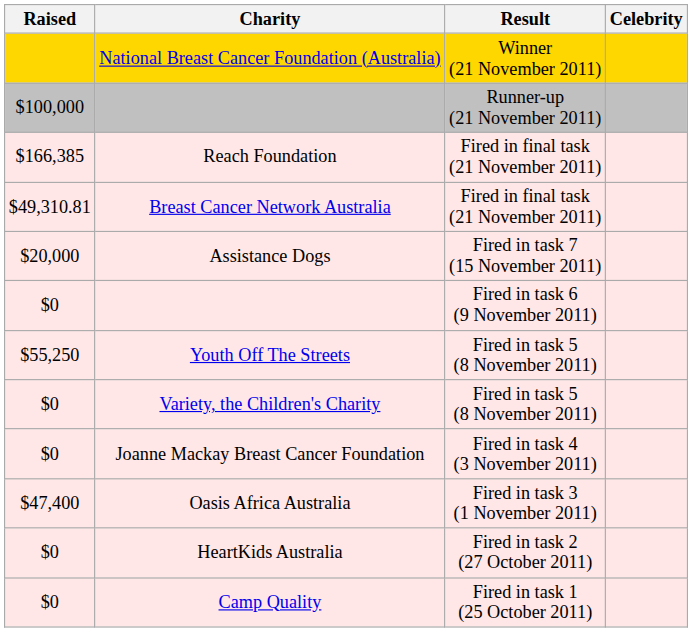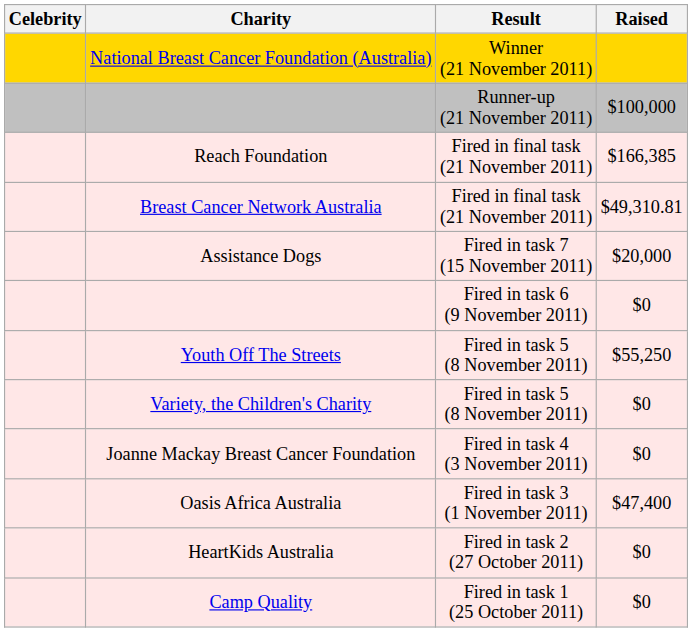columns swapped: (646, 18) <-> (50, 18)
